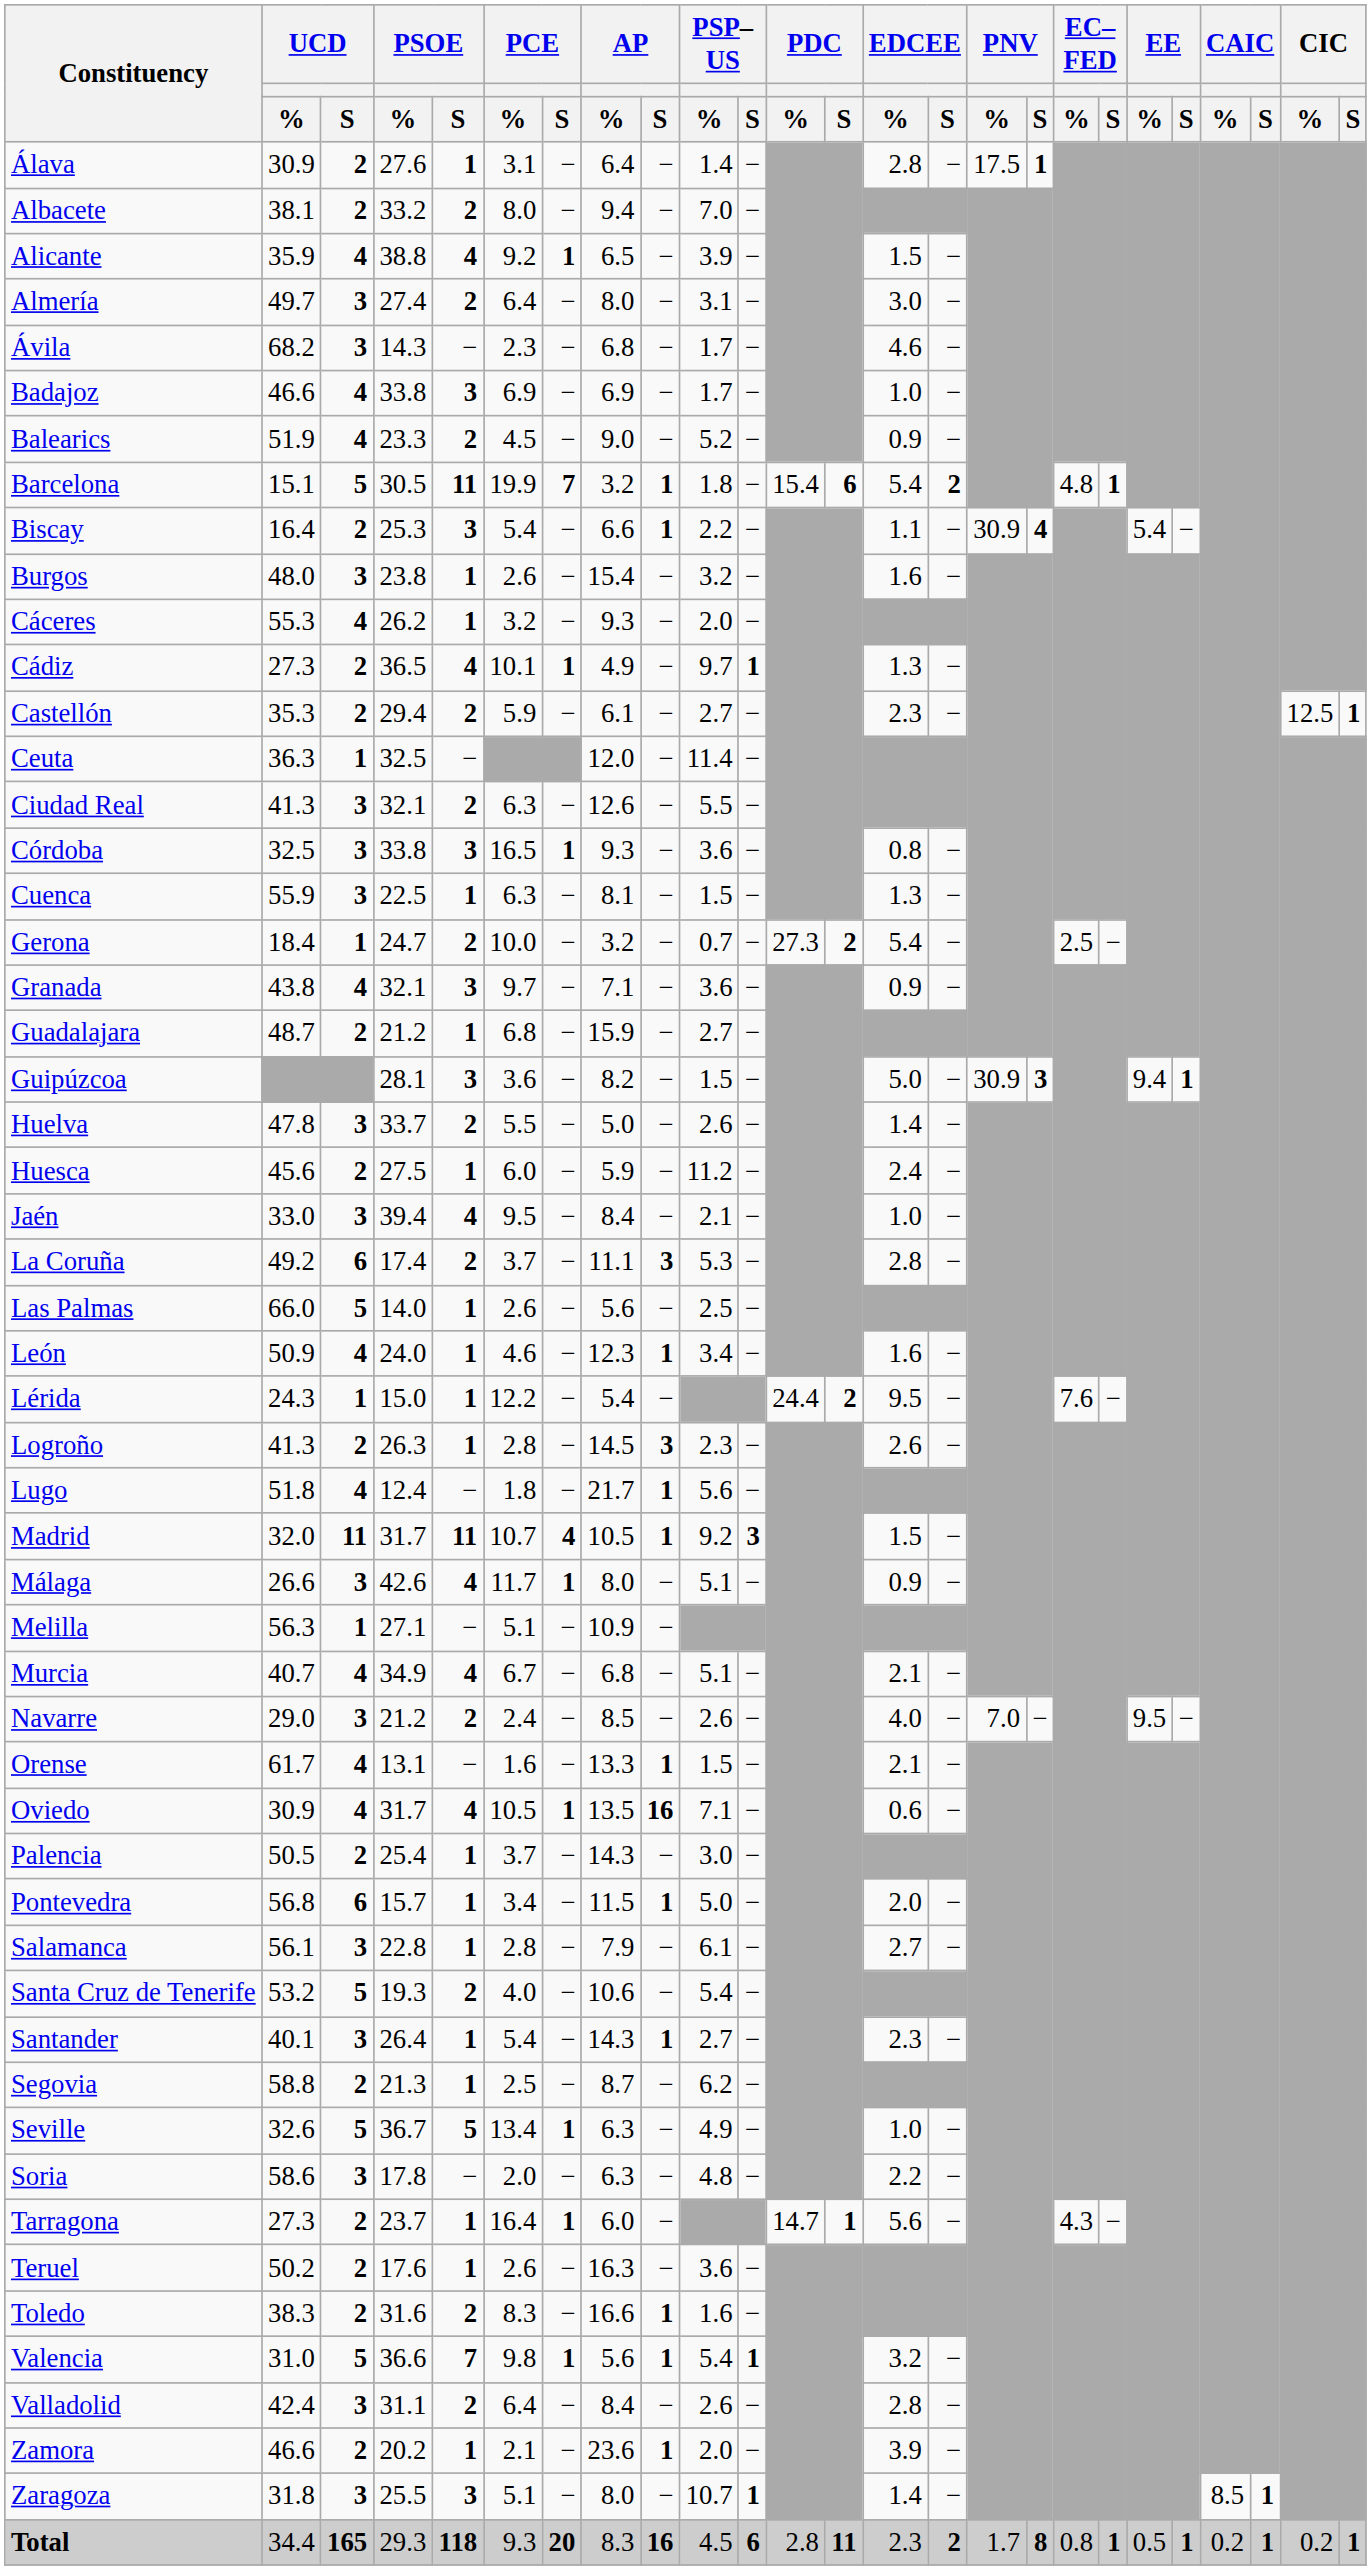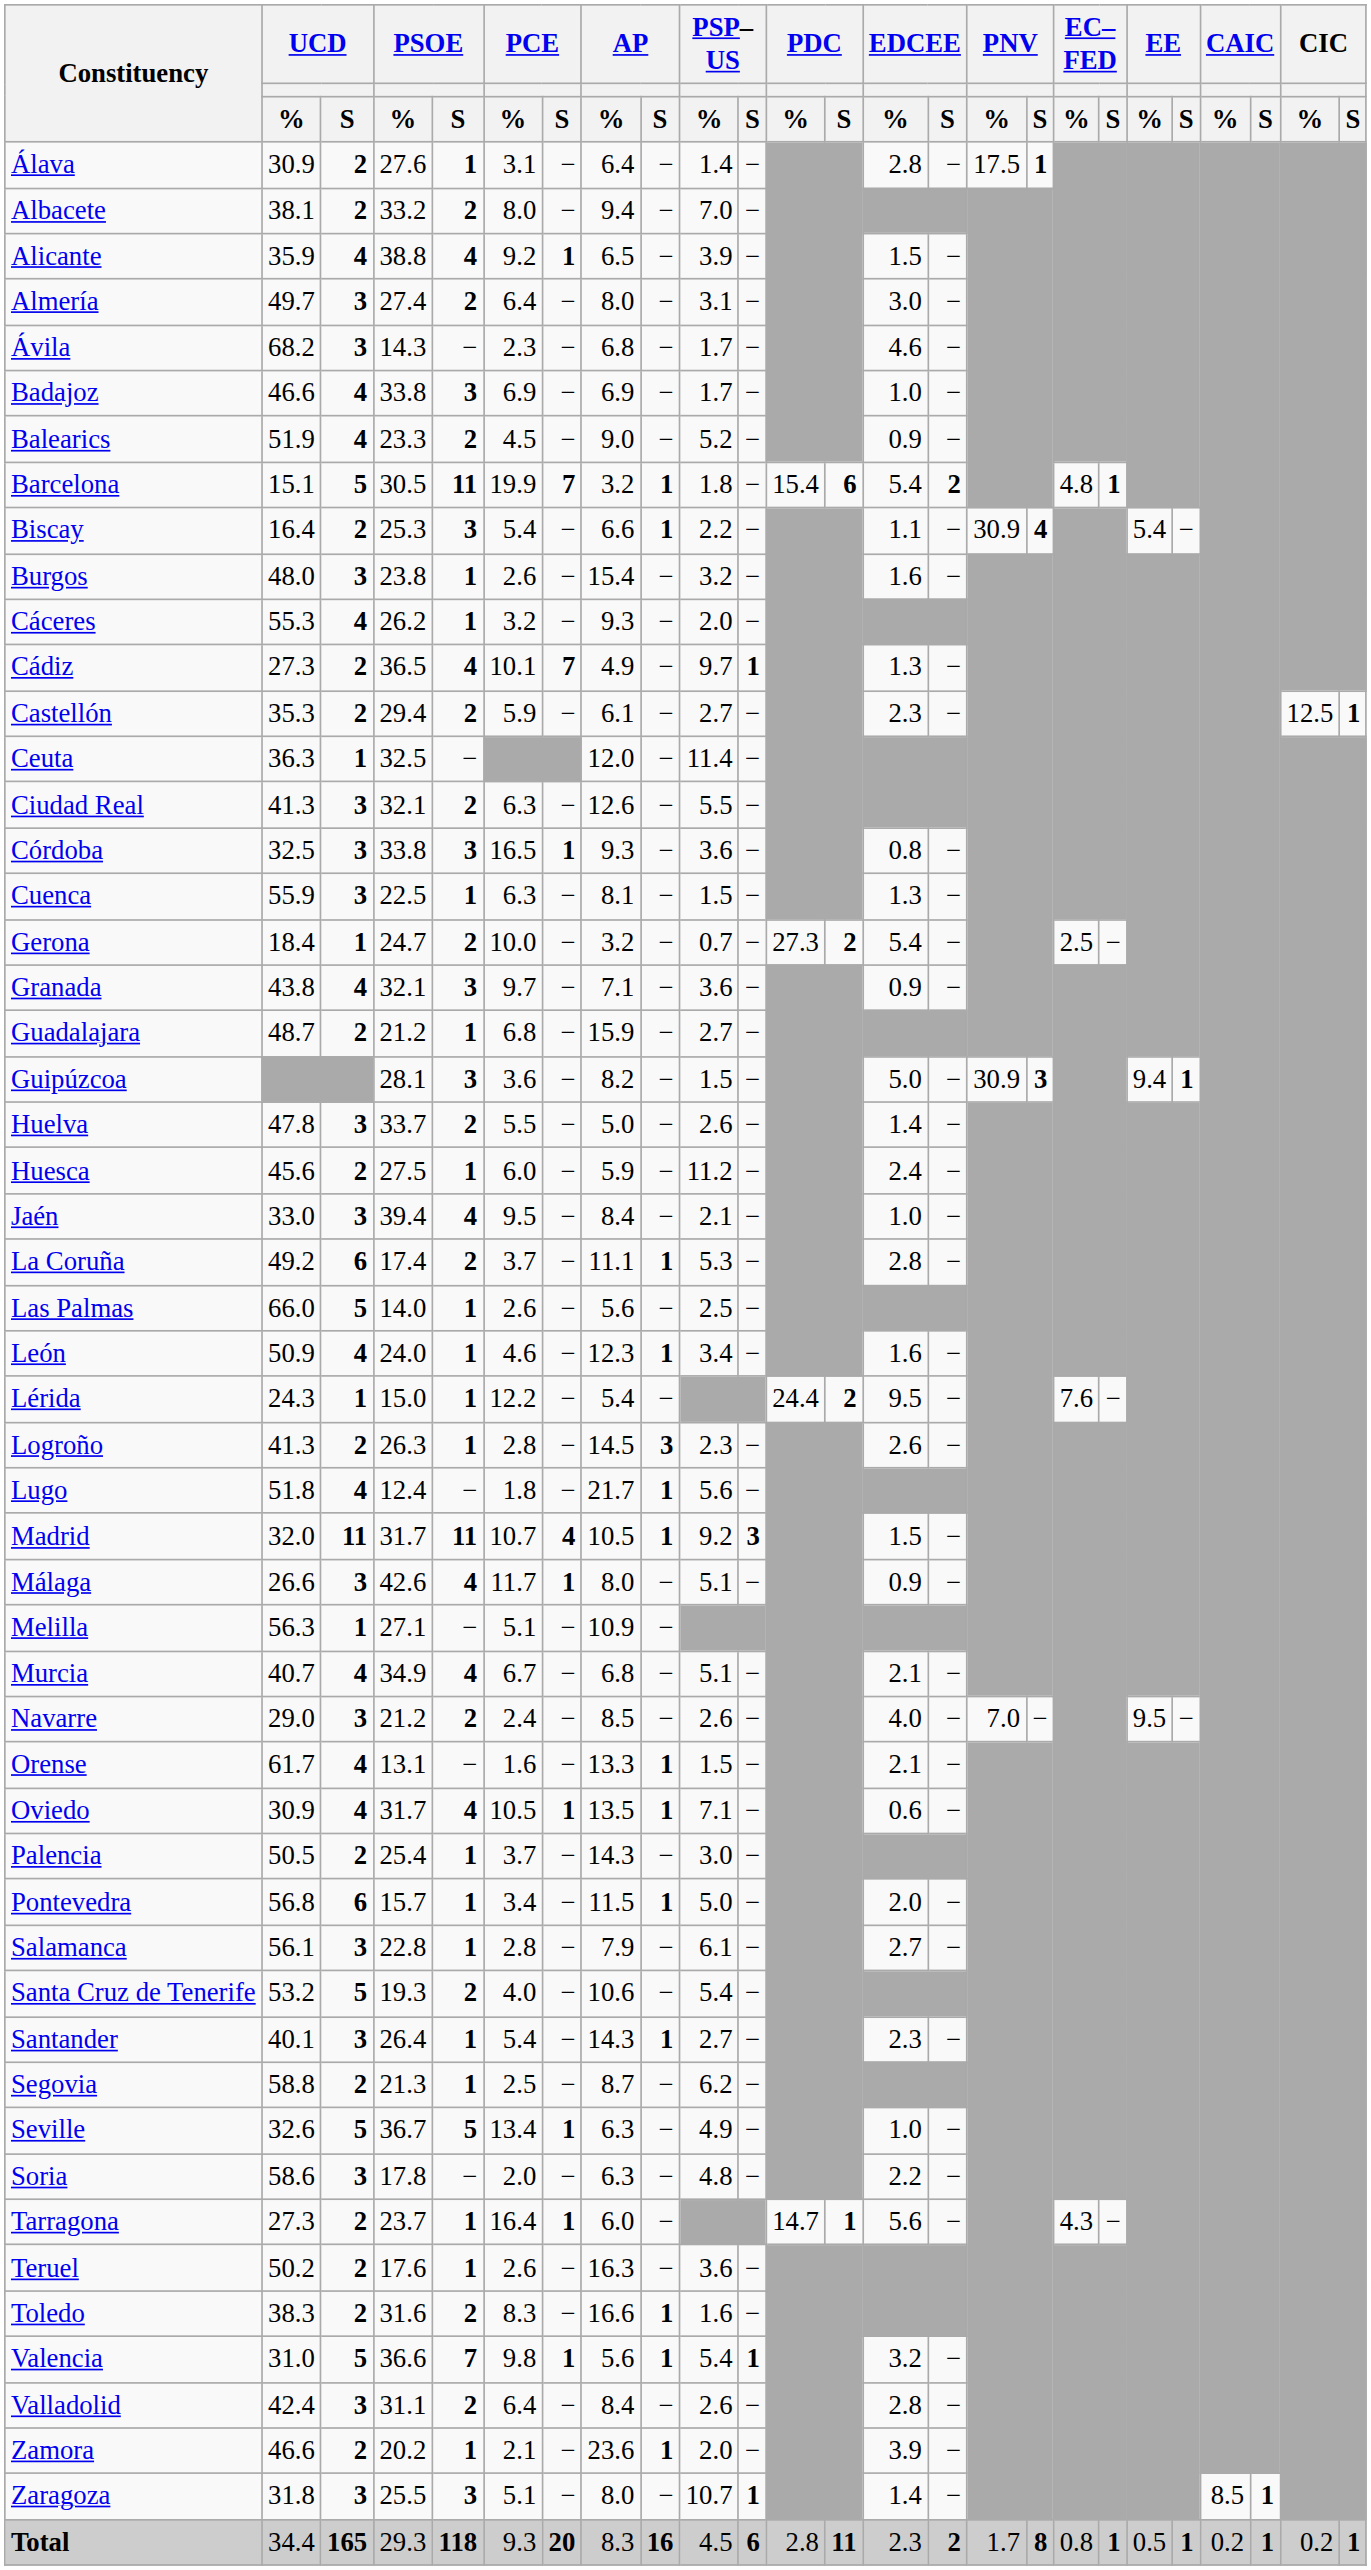(569, 667) 1 -> (569, 667) 7
(667, 1261) 3 -> (667, 1261) 1
(660, 1810) 16 -> (667, 1810) 1
